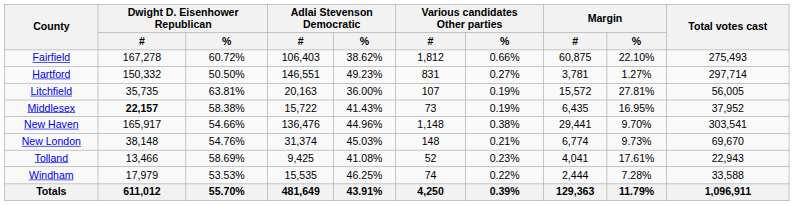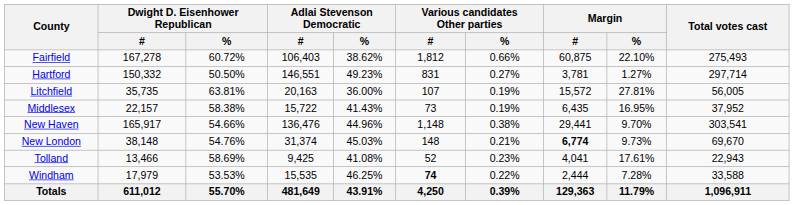(142, 108) bold -> (142, 108) normal
(575, 141) normal -> (575, 141) bold
(431, 175) normal -> (431, 175) bold
